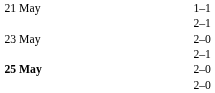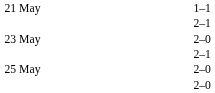(23, 69) bold -> (22, 69) normal
